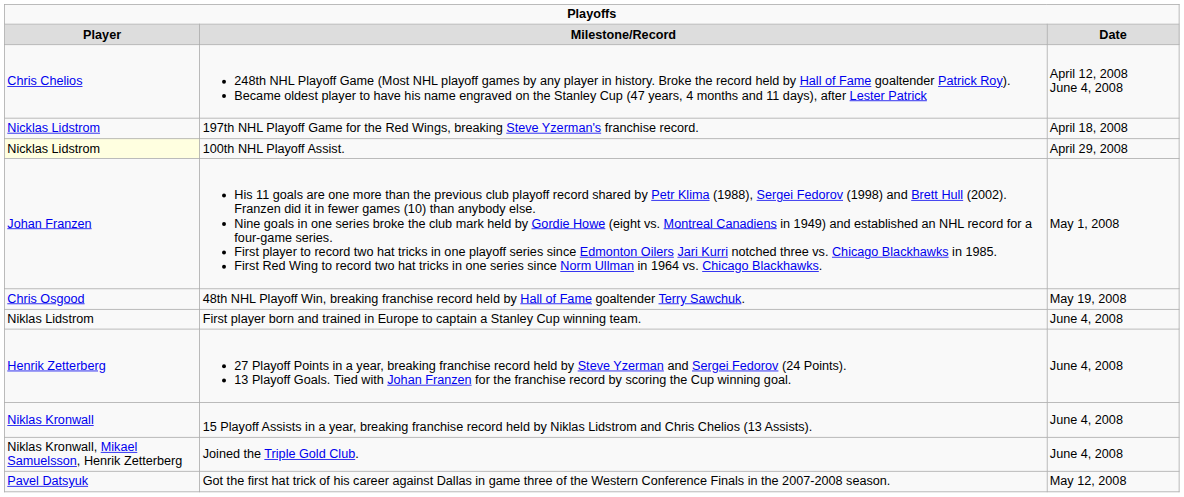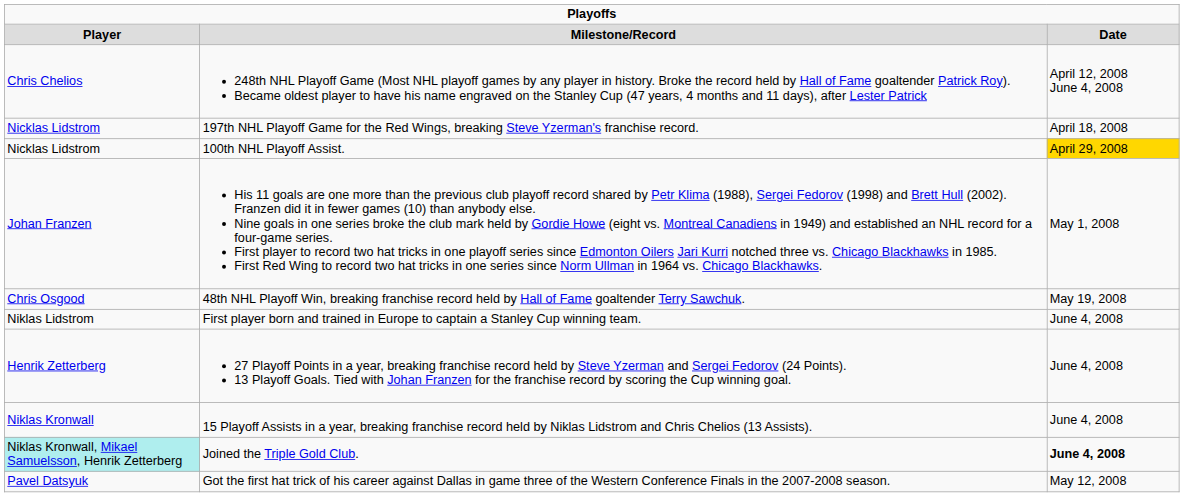(54, 148) lightyellow background -> (54, 148) no background
(1089, 148) no background -> (1089, 148) gold background
(95, 454) no background -> (95, 454) paleturquoise background
(1086, 454) normal -> (1087, 454) bold
